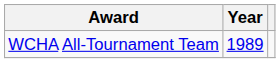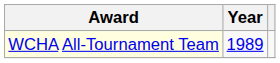(114, 44) no background -> (114, 44) lightyellow background
